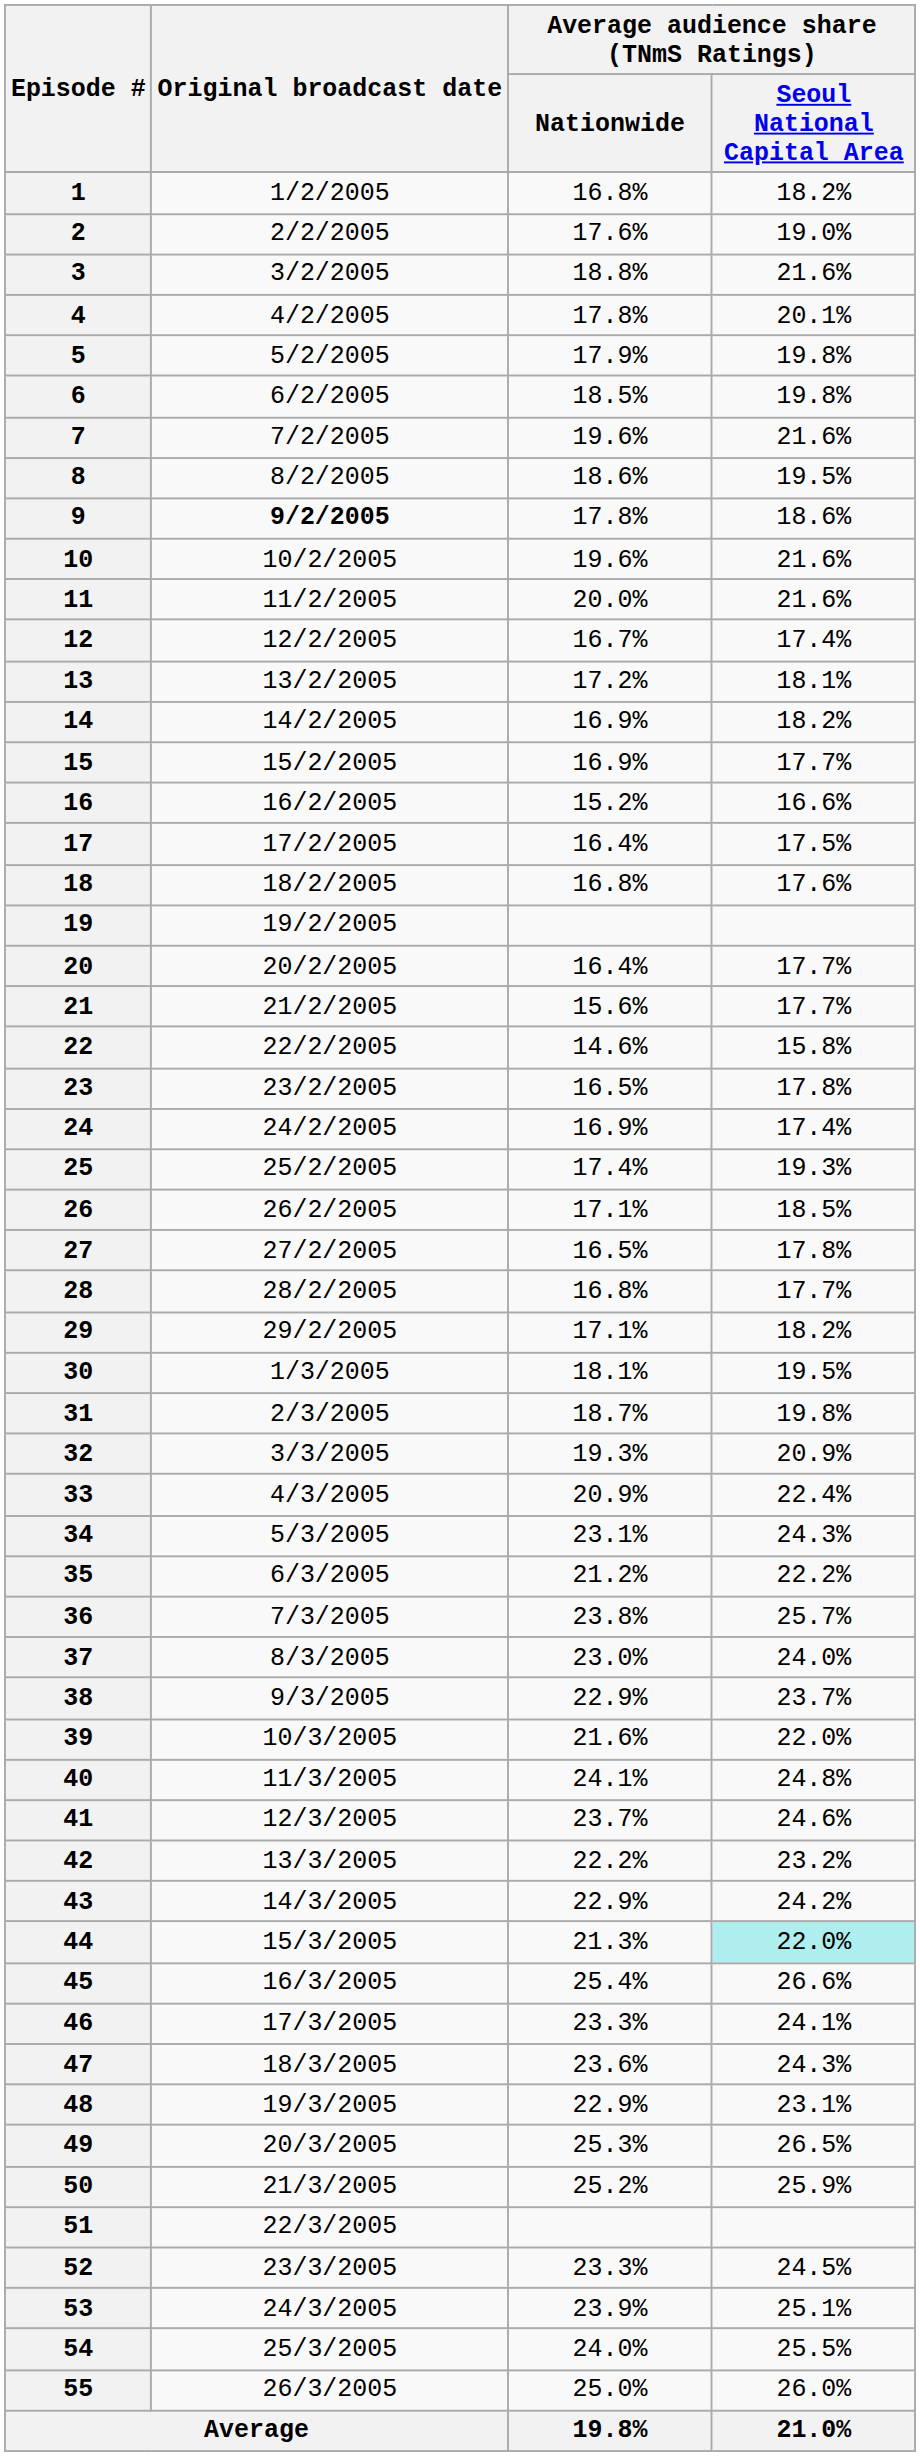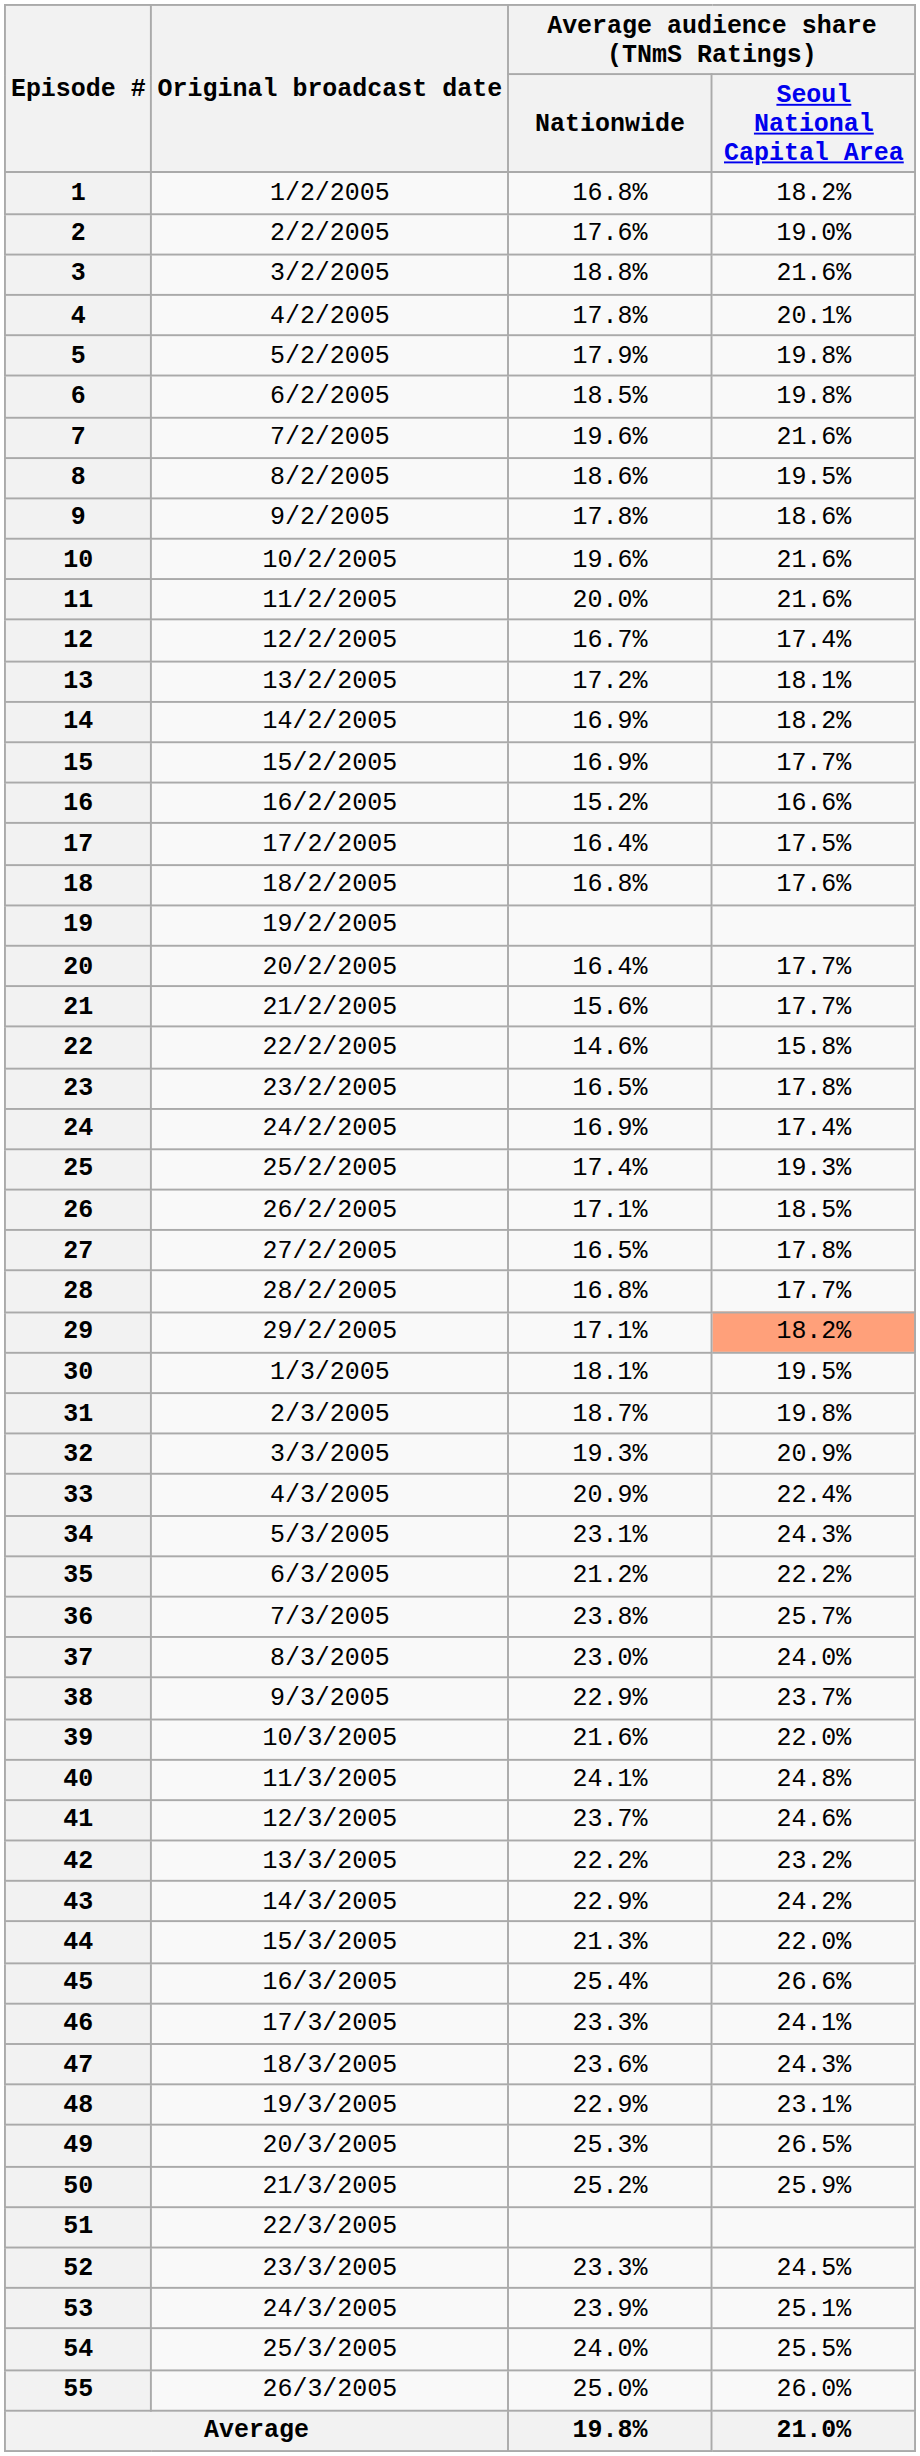(330, 518) bold -> (330, 518) normal
(814, 1332) no background -> (814, 1332) lightsalmon background
(814, 1942) paleturquoise background -> (814, 1942) no background
